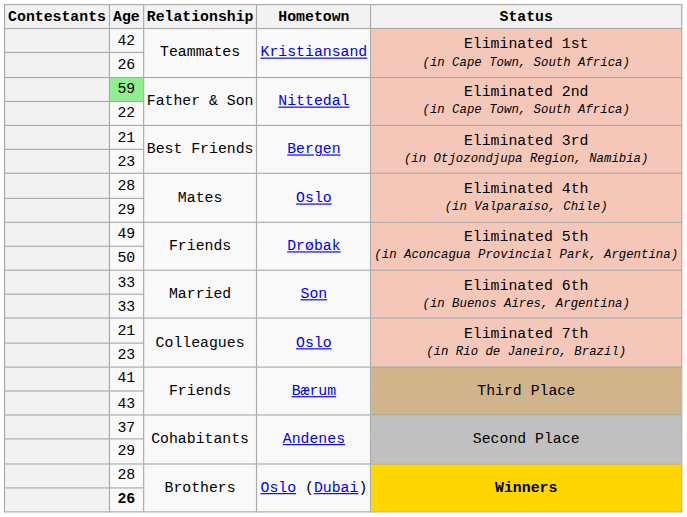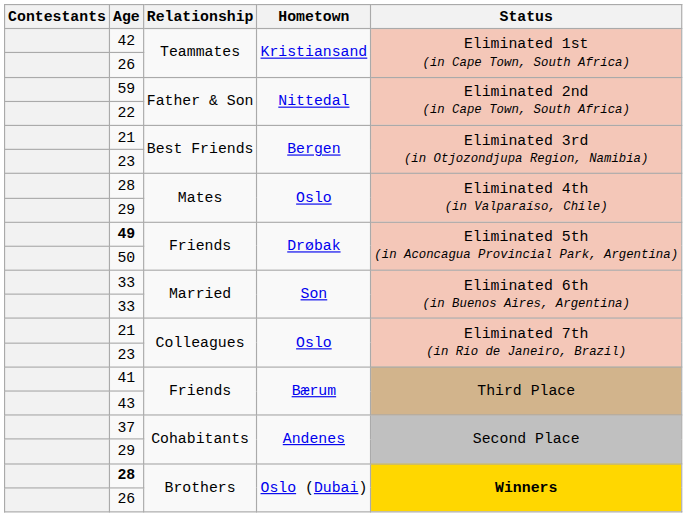(126, 89) lightgreen background -> (126, 89) no background
(126, 234) normal -> (126, 234) bold
(126, 476) normal -> (126, 476) bold
(126, 500) bold -> (126, 500) normal
